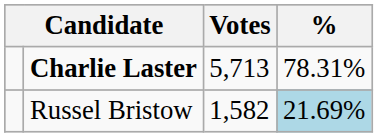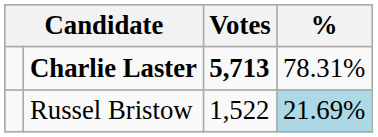(239, 68) normal -> (239, 68) bold
(239, 110) 1,582 -> (239, 110) 1,522
